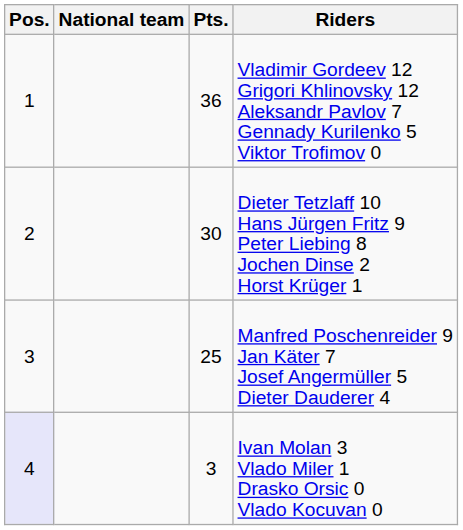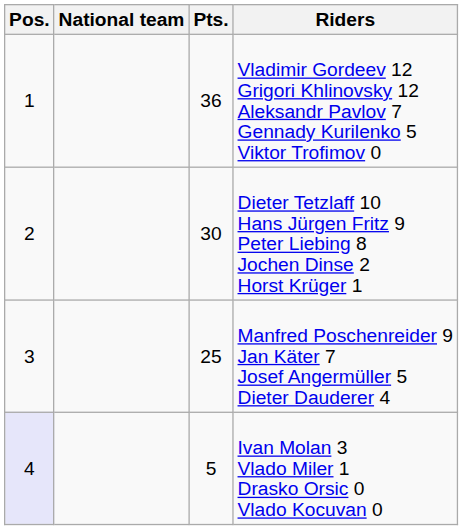(211, 468) 3 -> (211, 468) 5
